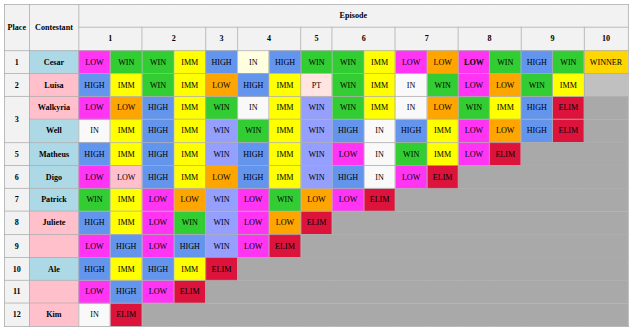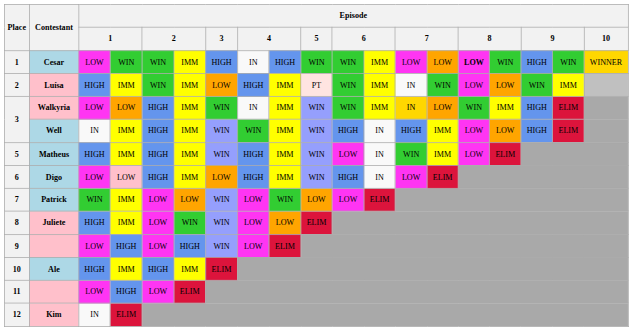(253, 62) lightyellow background -> (253, 62) no background
(411, 107) no background -> (411, 107) gold background
